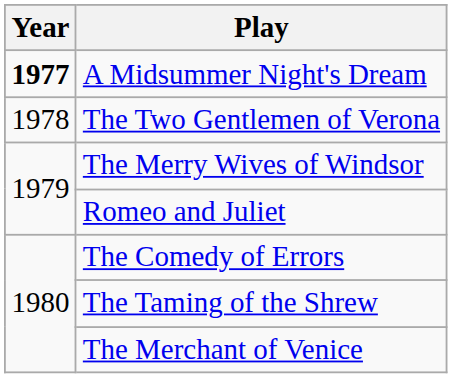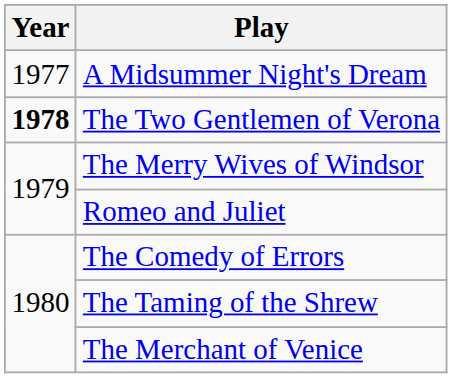(41, 73) bold -> (41, 73) normal
(41, 119) normal -> (41, 119) bold
